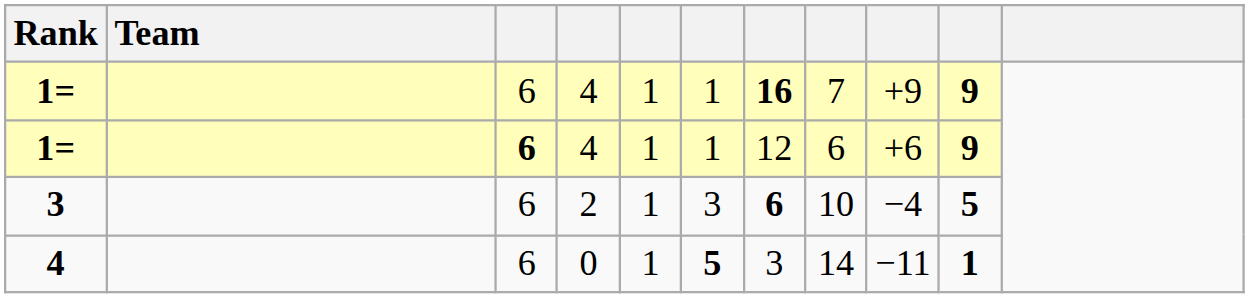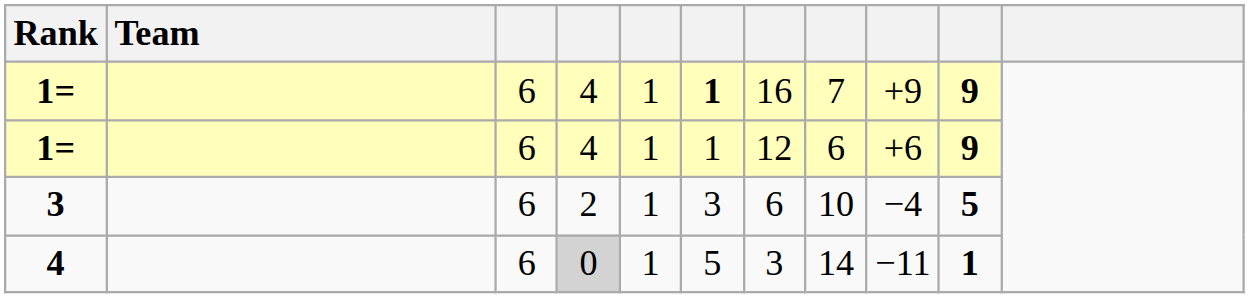(712, 90) normal -> (712, 90) bold
(774, 90) bold -> (774, 90) normal
(527, 147) bold -> (527, 147) normal
(774, 205) bold -> (774, 205) normal
(589, 262) no background -> (589, 262) lightgrey background
(712, 262) bold -> (712, 262) normal
